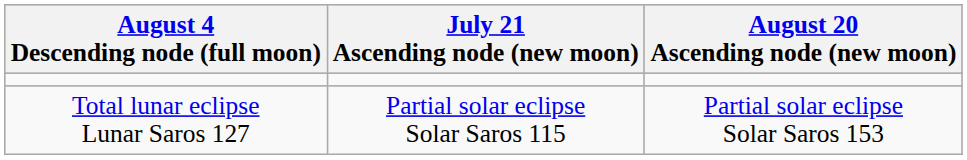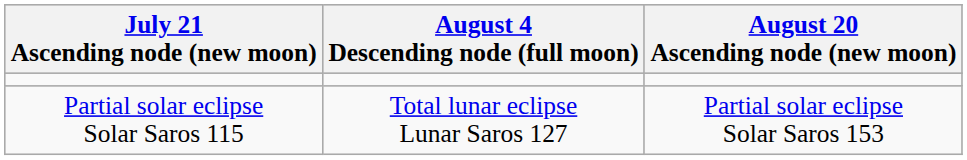columns swapped: (486, 38) <-> (166, 38)
